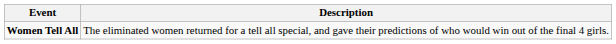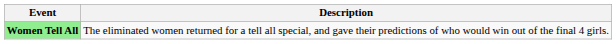(43, 30) no background -> (43, 30) lightgreen background
